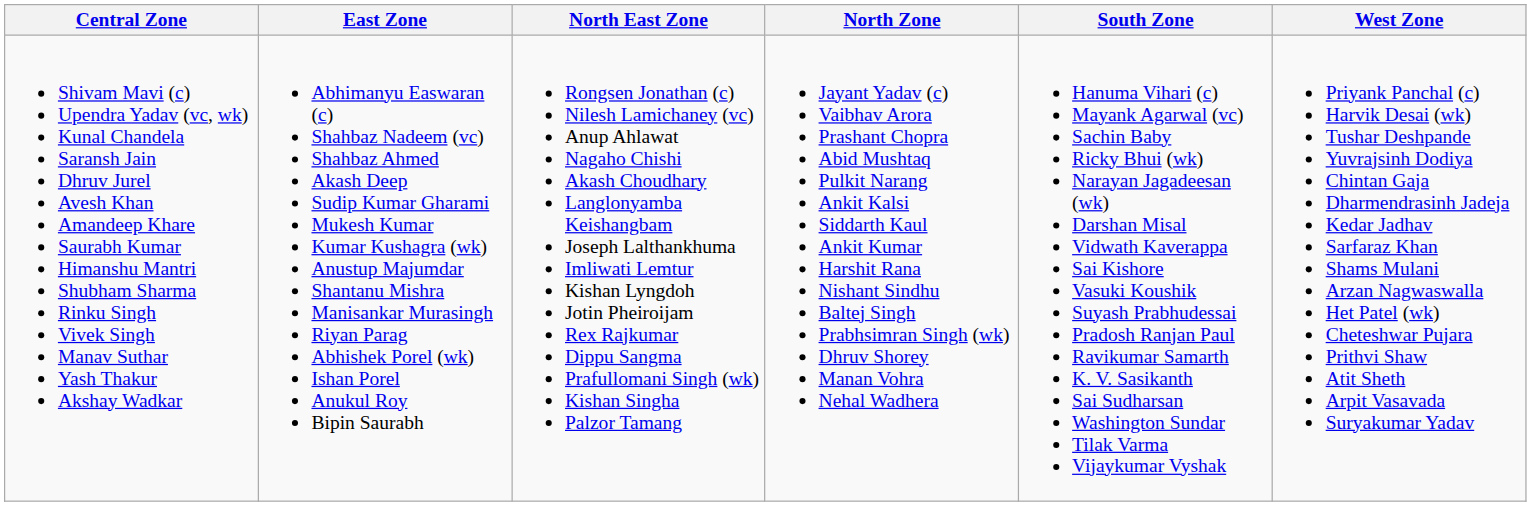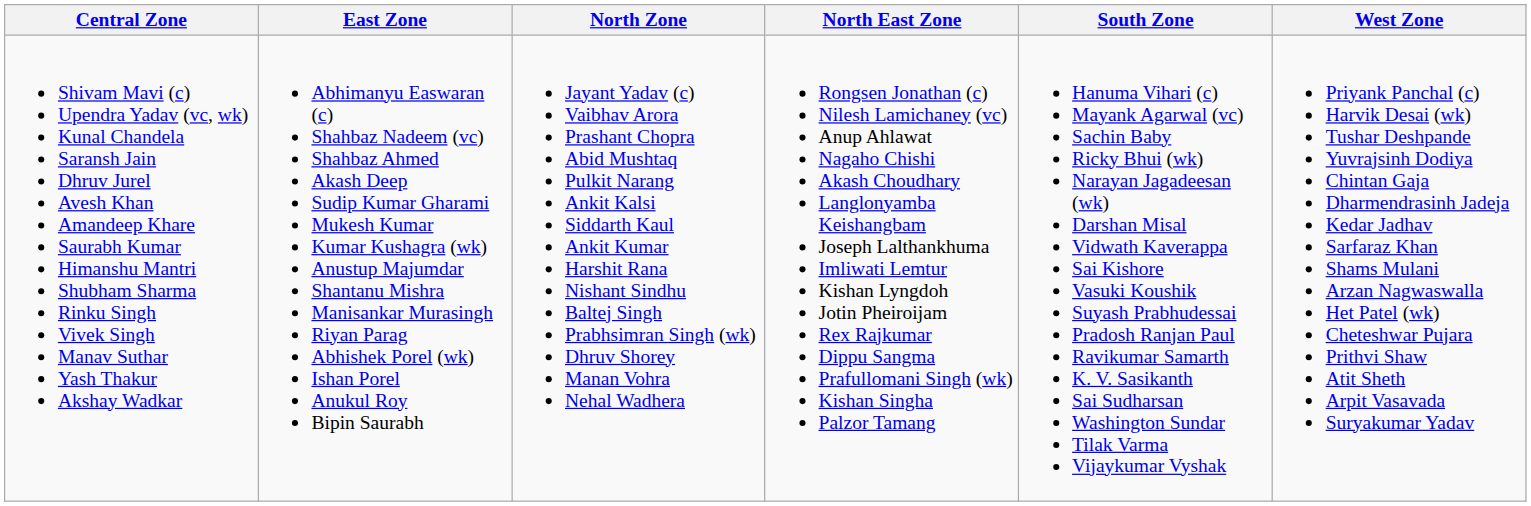columns swapped: (892, 19) <-> (638, 19)
